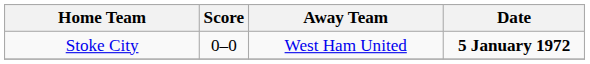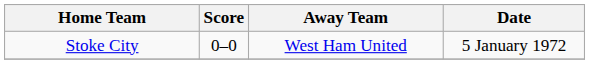(514, 45) bold -> (514, 45) normal
